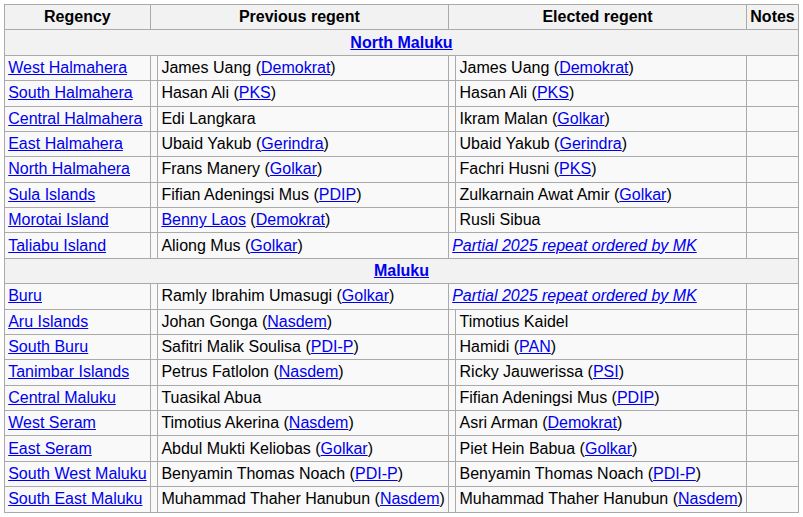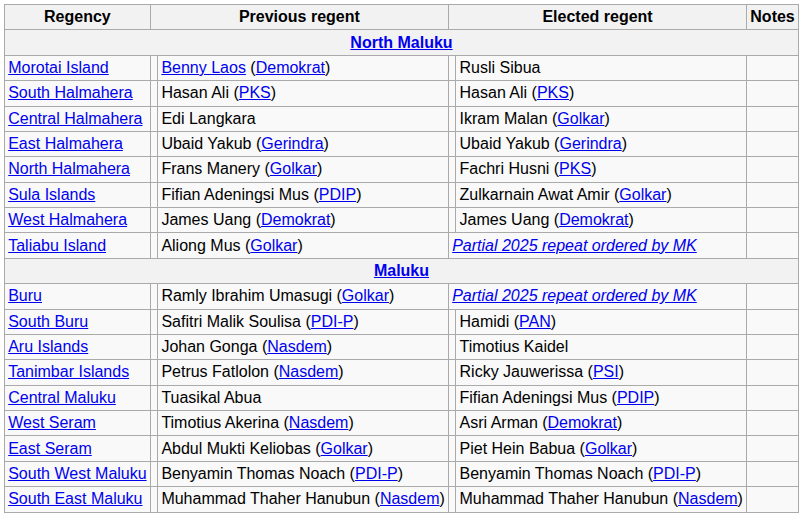rows swapped: (68, 67) <-> (58, 220)
rows swapped: (48, 347) <-> (48, 321)
